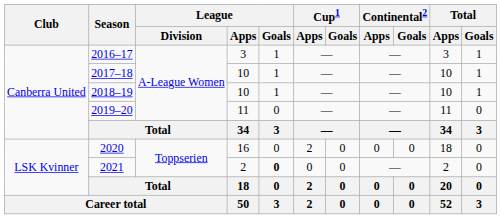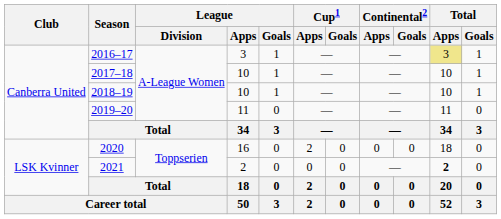(446, 54) no background -> (446, 54) khaki background
(276, 167) bold -> (276, 167) normal
(446, 167) normal -> (446, 167) bold
